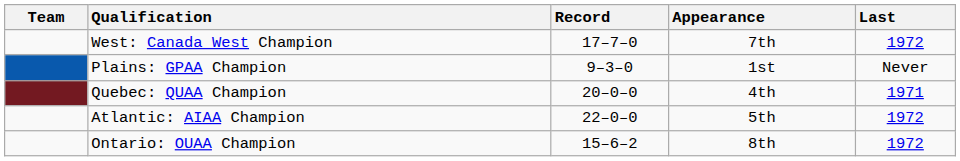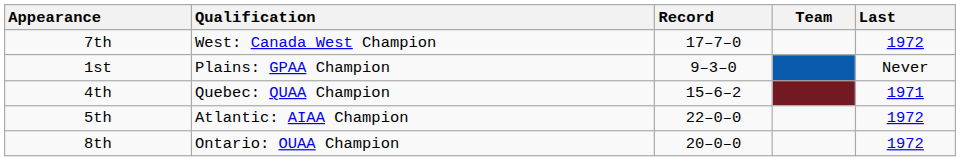columns swapped: (46, 17) <-> (719, 17)
(610, 93) 20–0–0 -> (713, 93) 15–6–2
(610, 143) 15–6–2 -> (713, 143) 20–0–0
